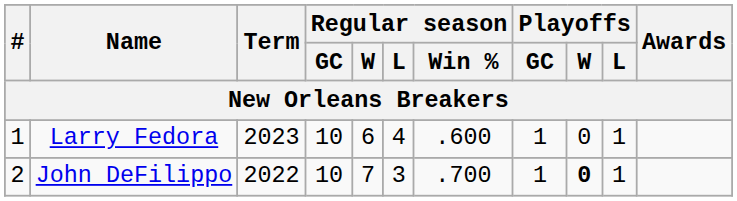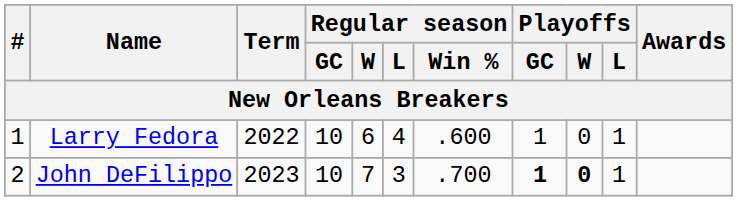(271, 138) 2023 -> (271, 138) 2022
(271, 177) 2022 -> (271, 177) 2023
(540, 177) normal -> (540, 177) bold
